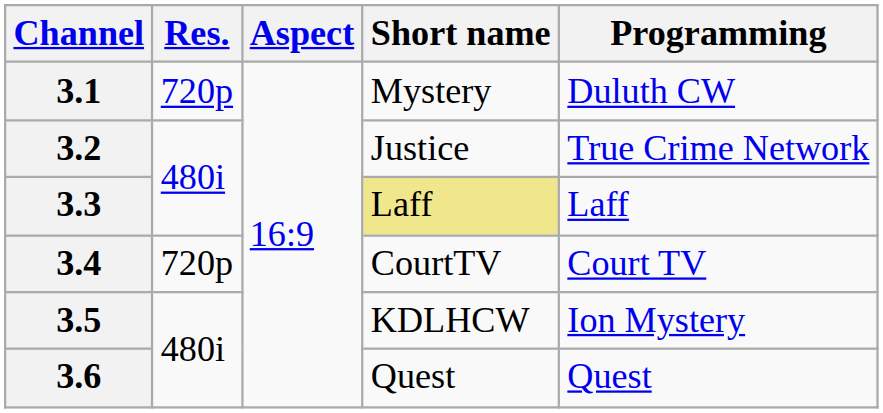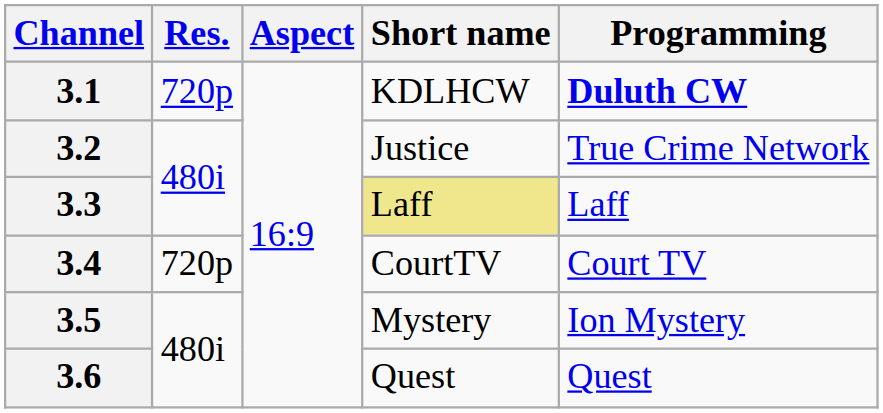(431, 90) Mystery -> (450, 90) KDLHCW
(651, 90) normal -> (657, 90) bold
(450, 319) KDLHCW -> (431, 319) Mystery
